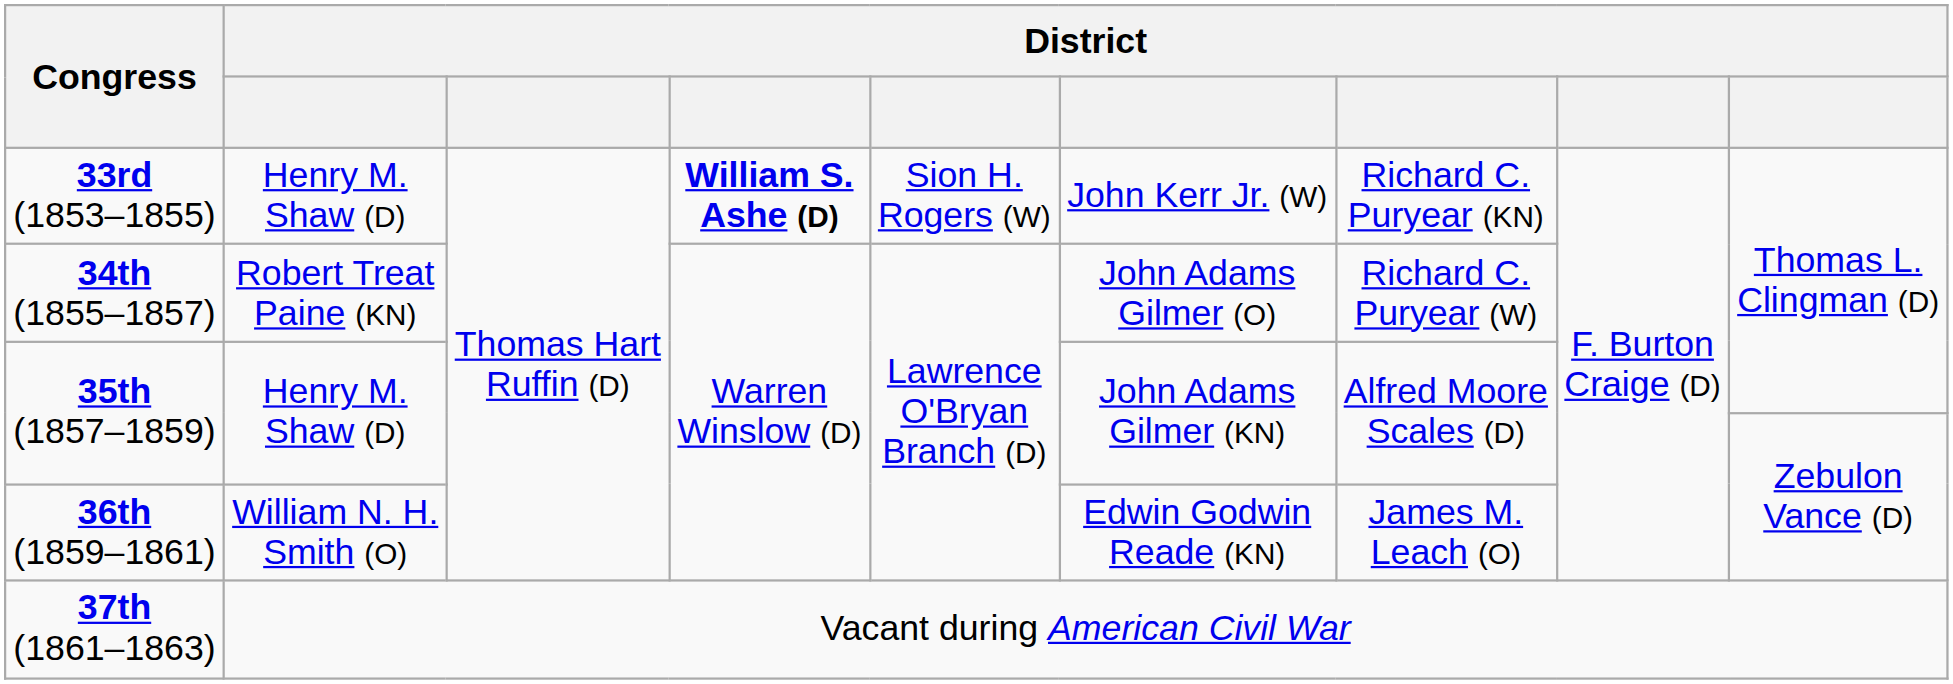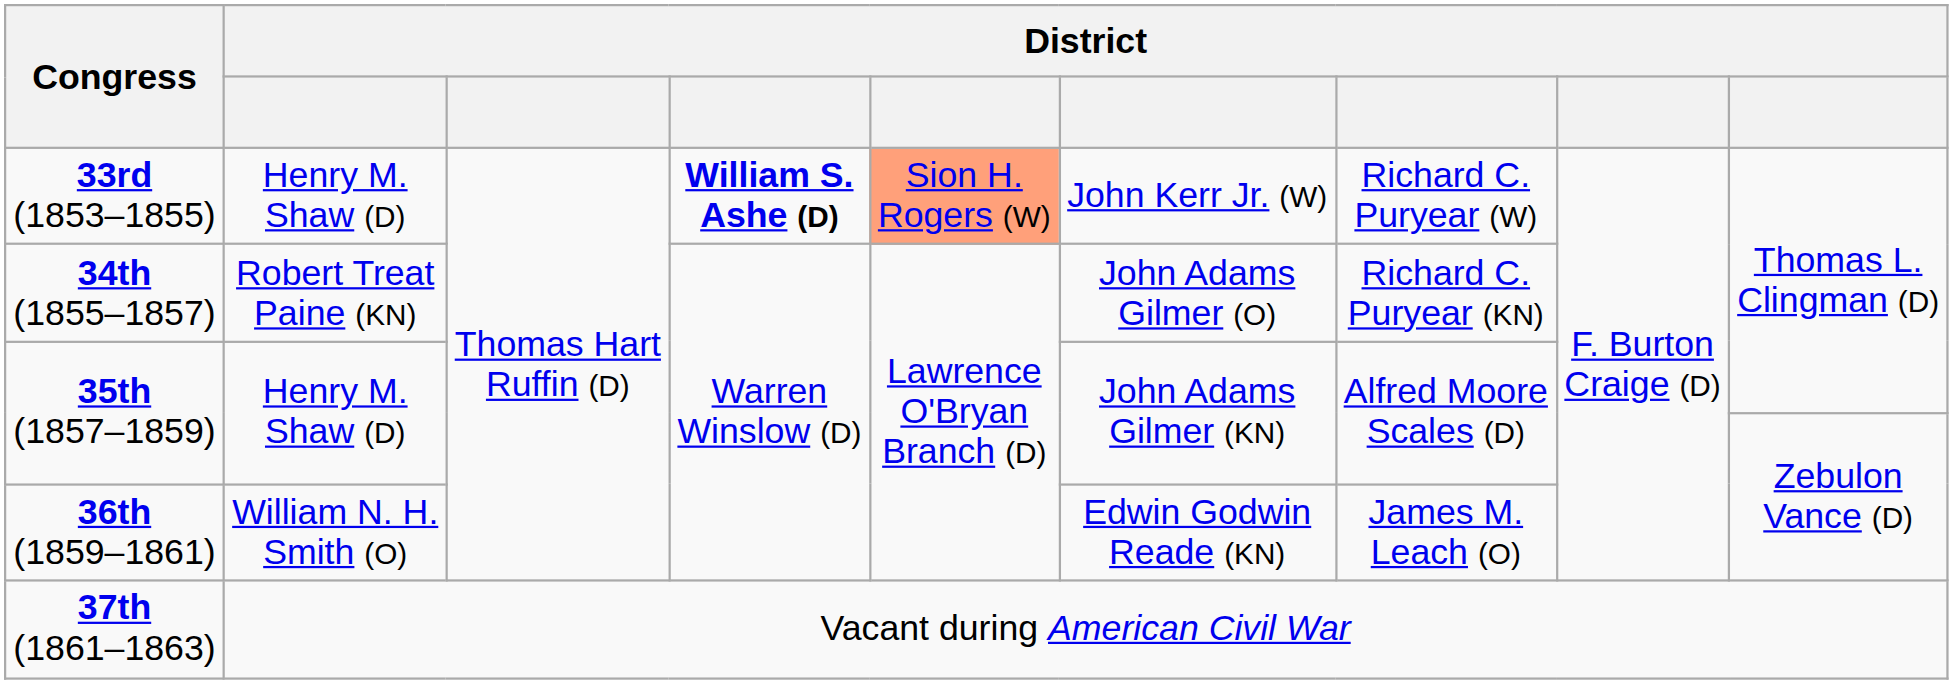(964, 195) no background -> (964, 195) lightsalmon background
(1446, 195) Richard C. Puryear (KN) -> (1446, 195) Richard C. Puryear (W)
(1446, 292) Richard C. Puryear (W) -> (1446, 292) Richard C. Puryear (KN)
